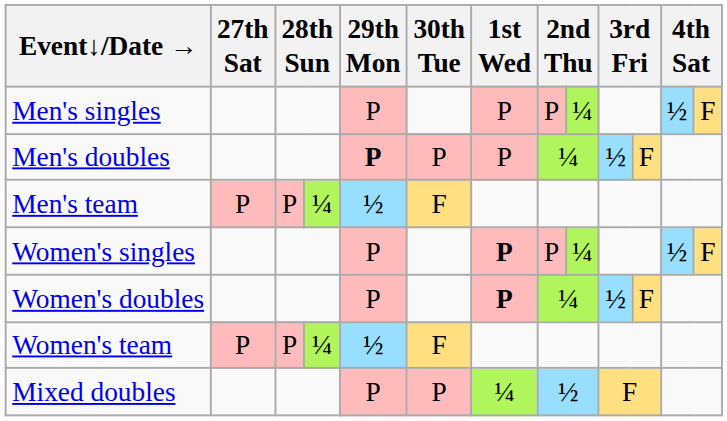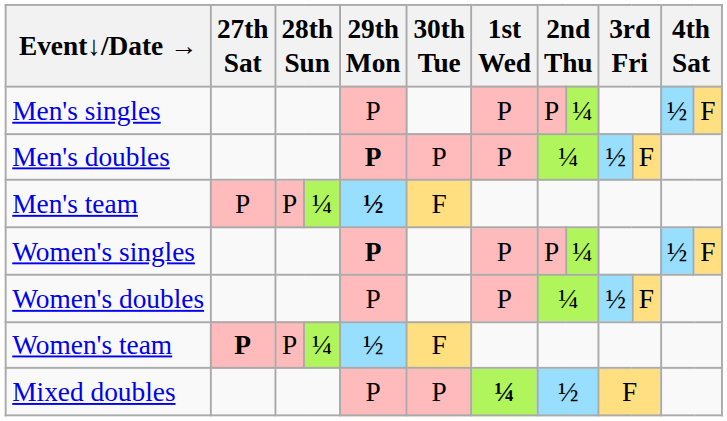(373, 204) normal -> (373, 204) bold
(373, 251) normal -> (373, 251) bold
(504, 251) bold -> (504, 251) normal
(504, 298) bold -> (504, 298) normal
(243, 345) normal -> (243, 345) bold
(504, 392) normal -> (504, 392) bold
